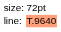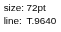(41, 21) lightsalmon background -> (41, 21) no background
